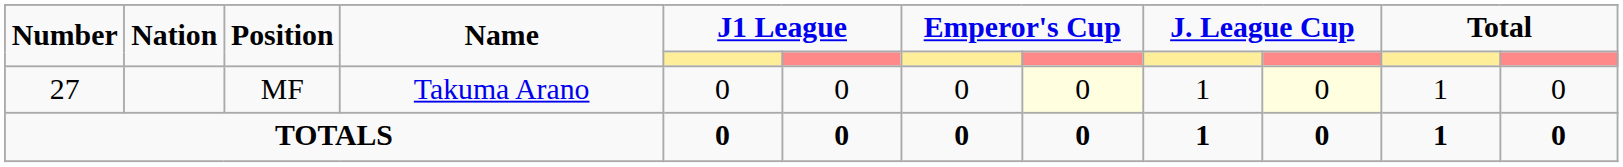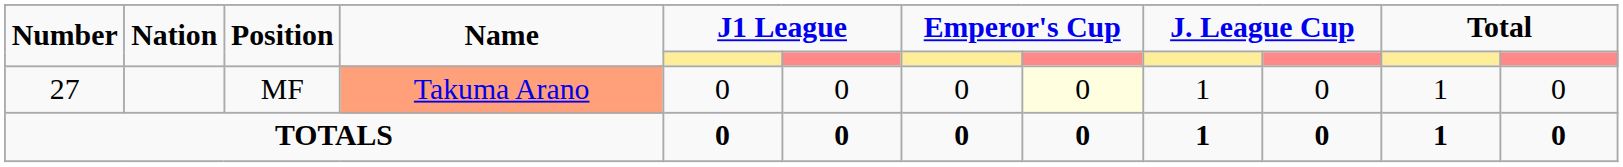(502, 89) no background -> (502, 89) lightsalmon background
(1322, 89) lightyellow background -> (1322, 89) no background
